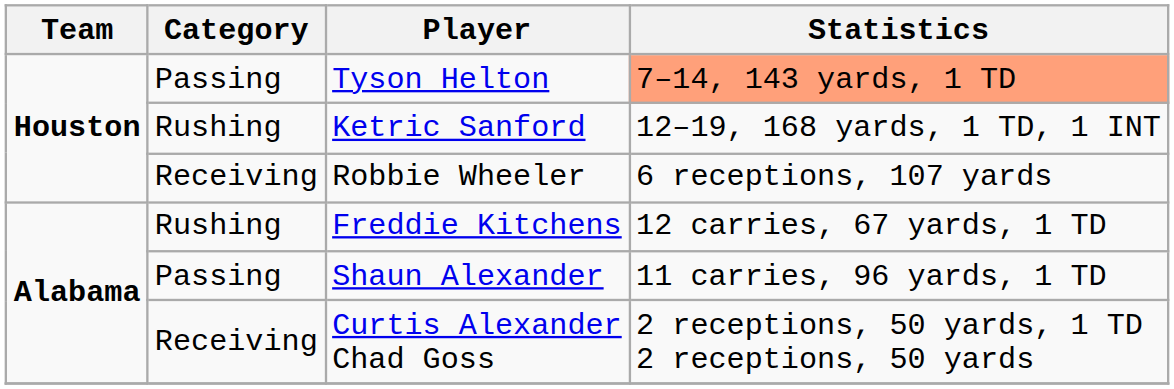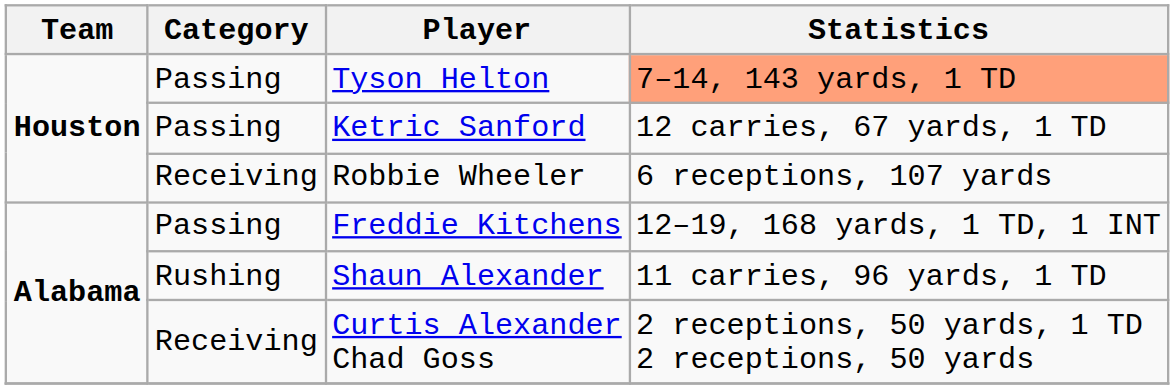(218, 128) Rushing -> (218, 128) Passing
(899, 128) 12–19, 168 yards, 1 TD, 1 INT -> (871, 128) 12 carries, 67 yards, 1 TD
(218, 227) Rushing -> (218, 227) Passing
(871, 227) 12 carries, 67 yards, 1 TD -> (899, 227) 12–19, 168 yards, 1 TD, 1 INT
(218, 276) Passing -> (218, 276) Rushing
